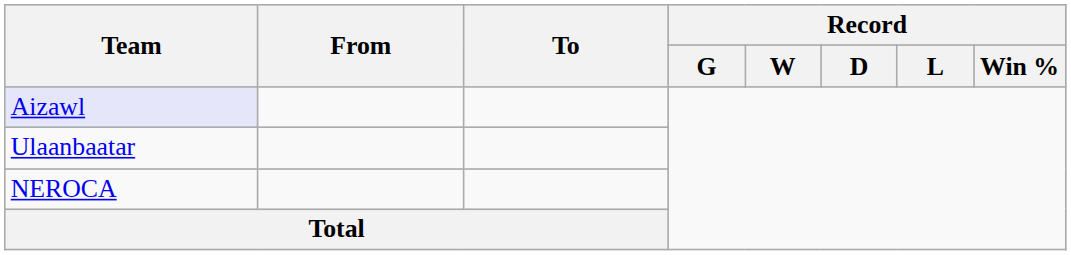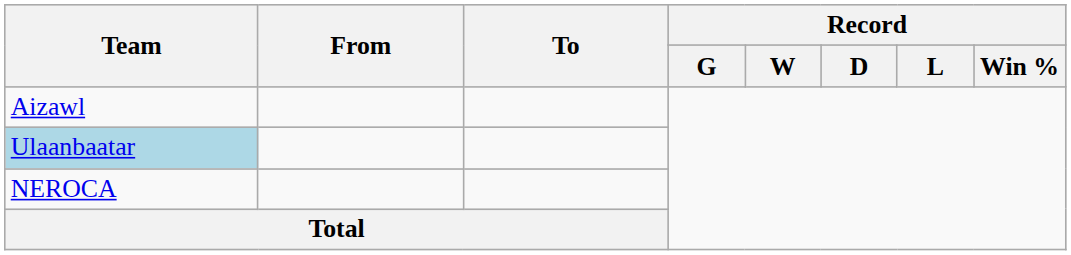(48, 106) lavender background -> (48, 106) no background
(73, 147) no background -> (73, 147) lightblue background
